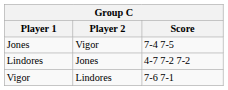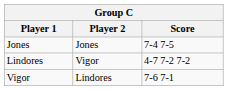(87, 45) Vigor -> (87, 45) Jones
(87, 61) Jones -> (87, 61) Vigor
